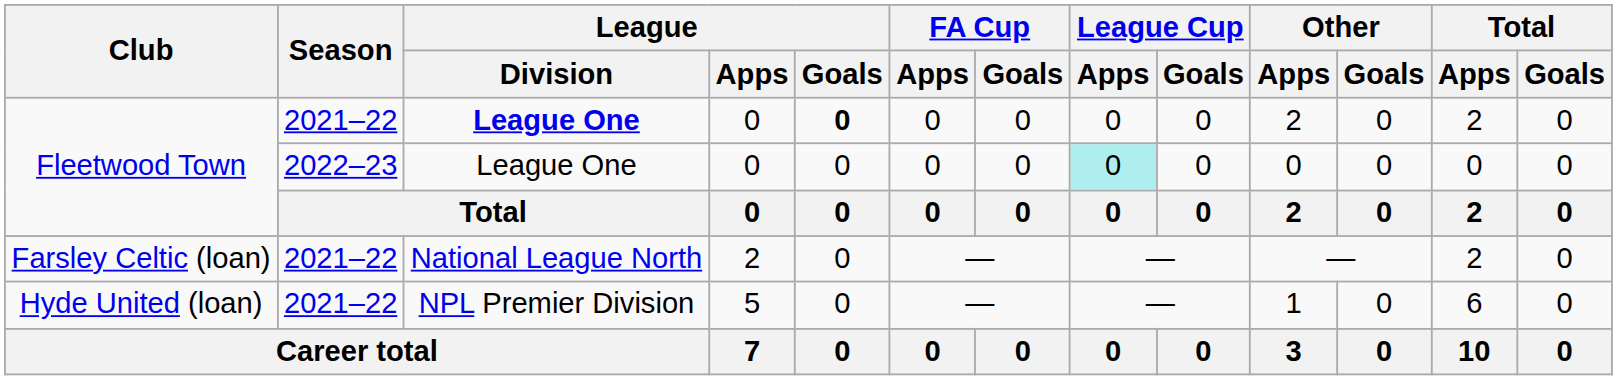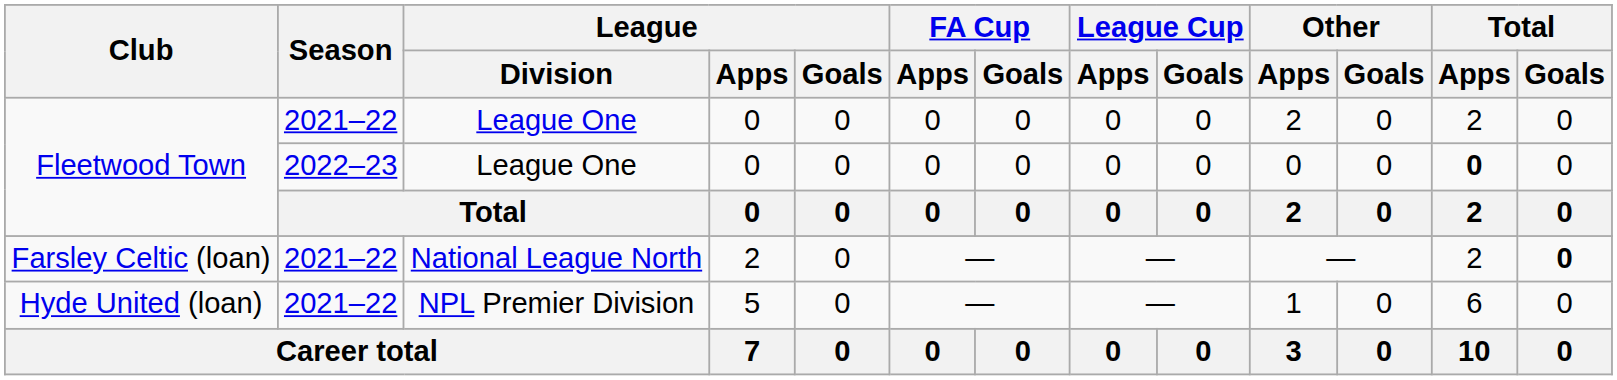(556, 119) bold -> (556, 119) normal
(842, 119) bold -> (842, 119) normal
(1113, 166) paleturquoise background -> (1113, 166) no background
(1474, 166) normal -> (1474, 166) bold
(1565, 258) normal -> (1565, 258) bold
